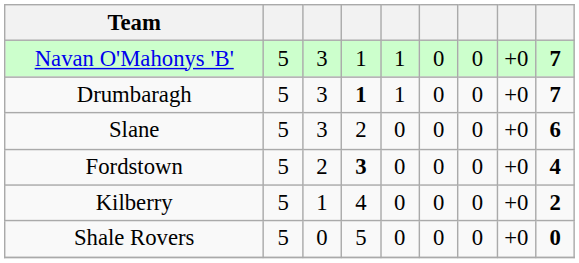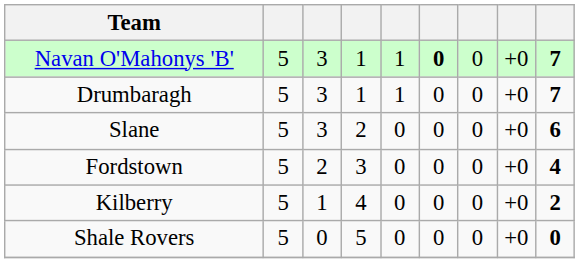(439, 58) normal -> (439, 58) bold
(361, 94) bold -> (361, 94) normal
(361, 166) bold -> (361, 166) normal
